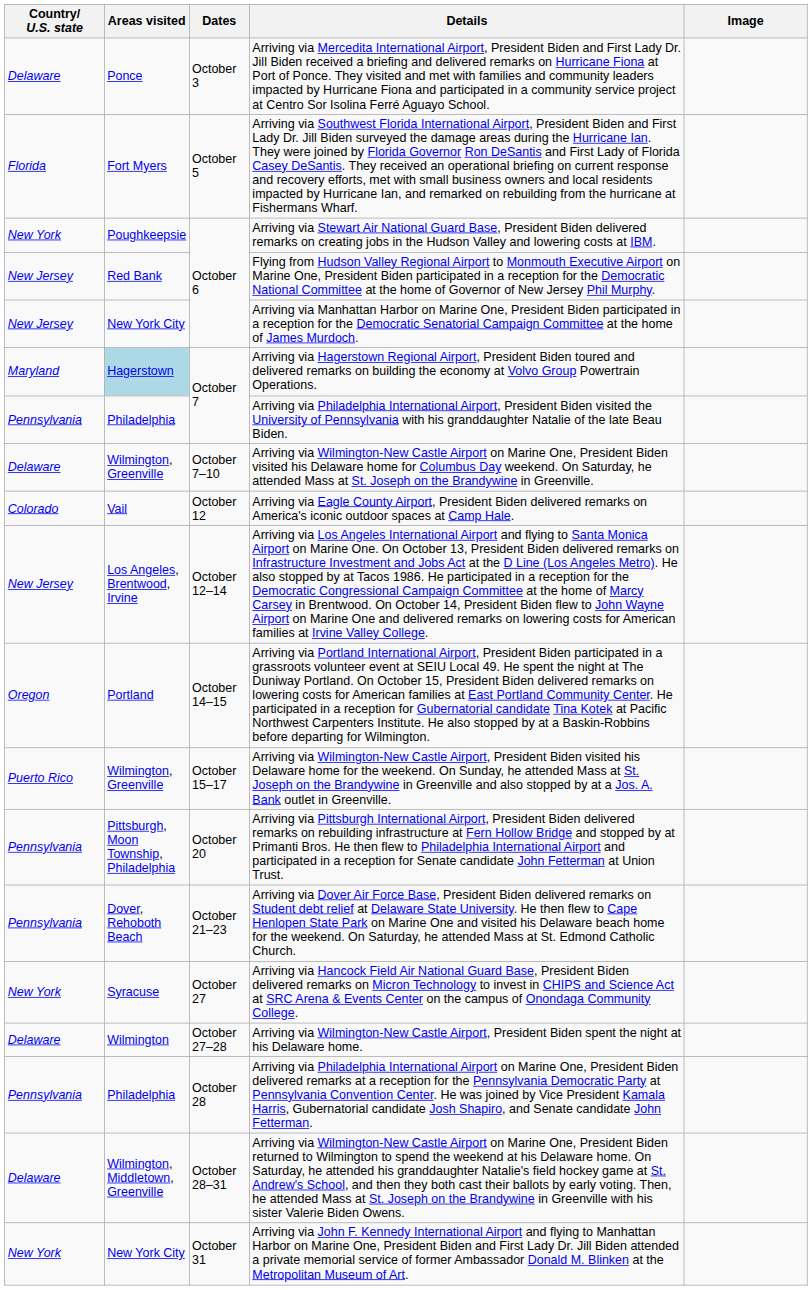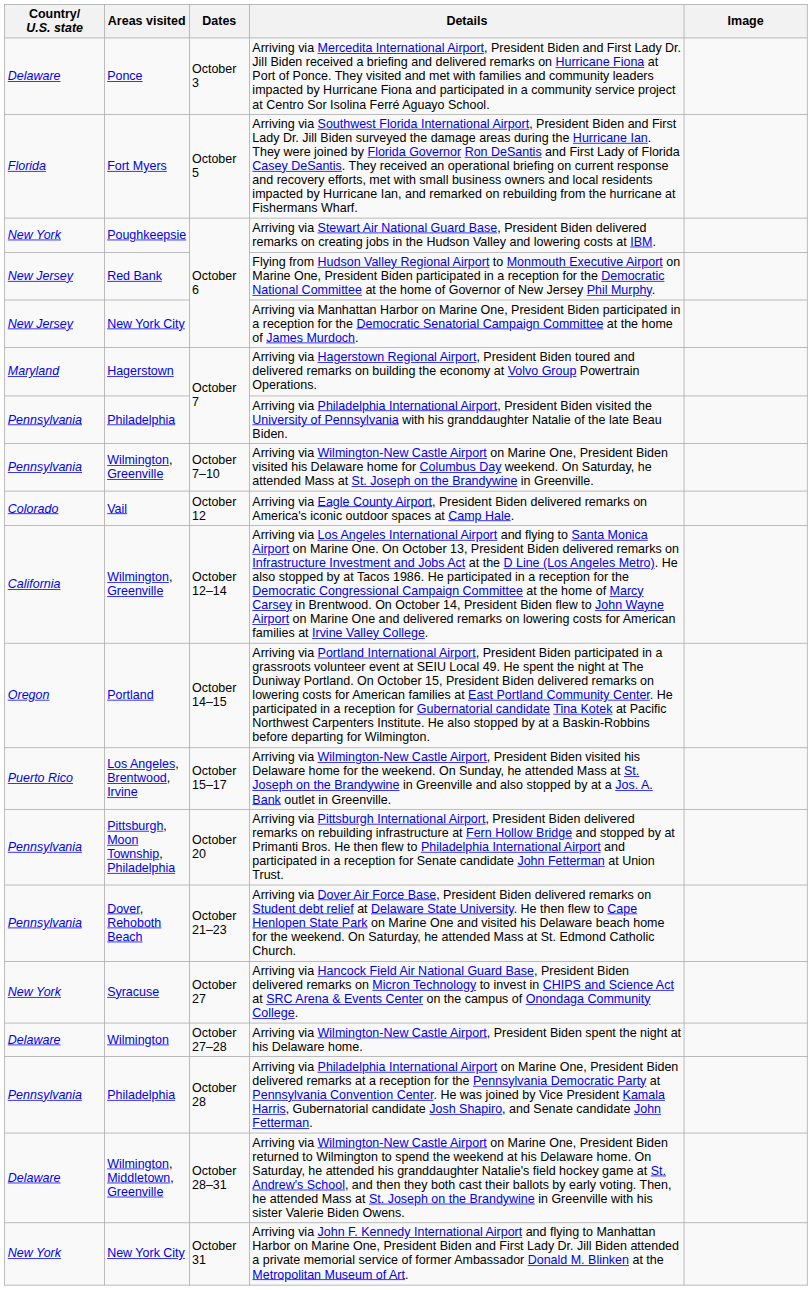(140, 371) lightblue background -> (140, 371) no background
(34, 467) Delaware -> (45, 467) Pennsylvania
(40, 584) New Jersey -> (34, 584) California
(143, 584) Los Angeles, Brentwood, Irvine -> (140, 584) Wilmington, Greenville
(140, 778) Wilmington, Greenville -> (143, 778) Los Angeles, Brentwood, Irvine
